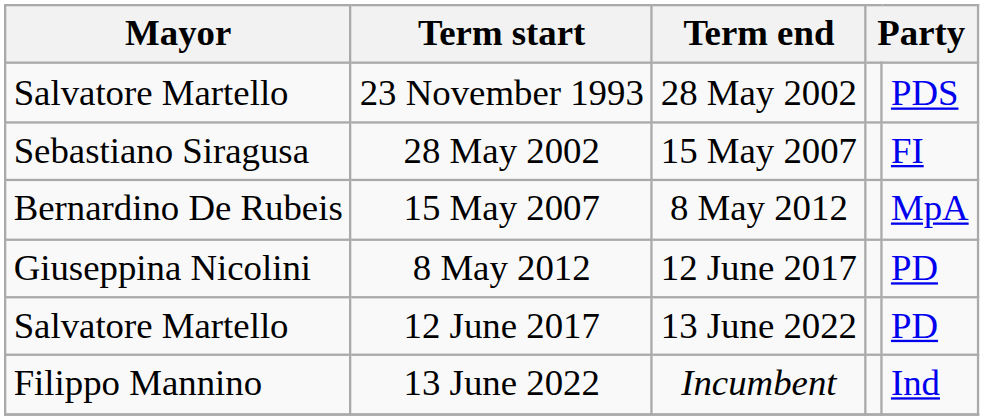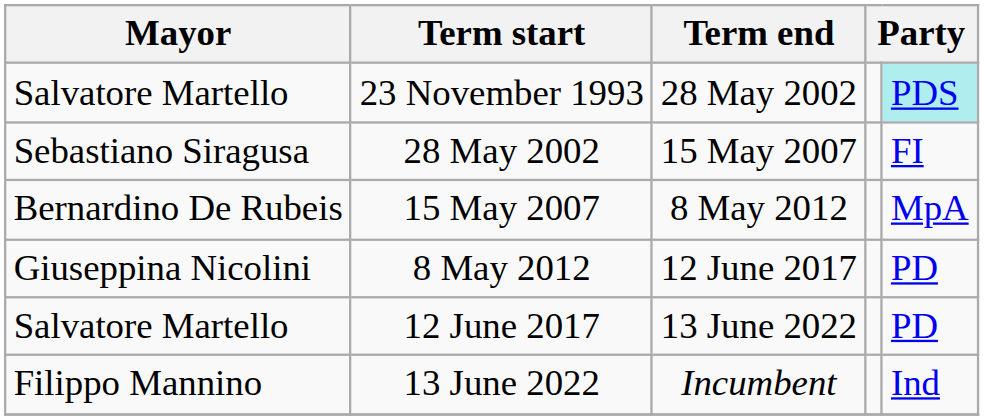(925, 92) no background -> (925, 92) paleturquoise background
